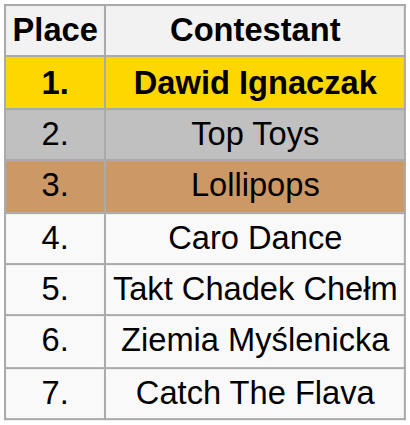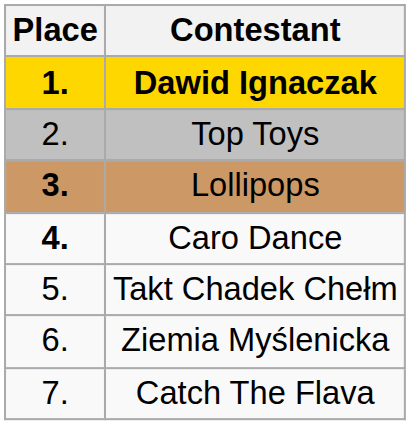(55, 185) normal -> (55, 185) bold
(55, 237) normal -> (55, 237) bold
